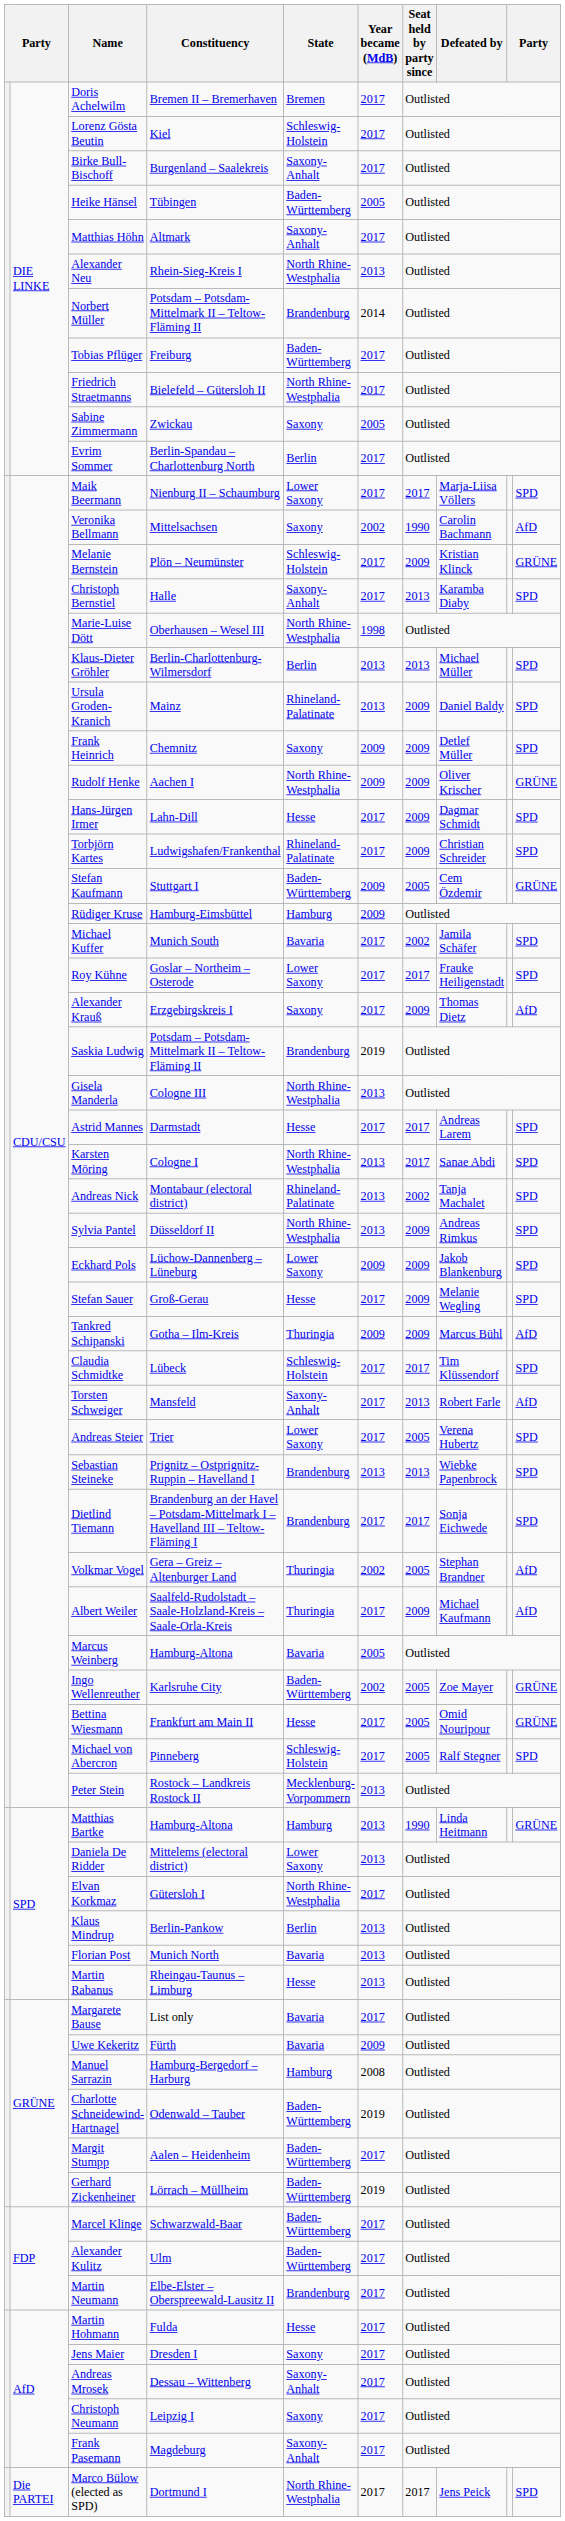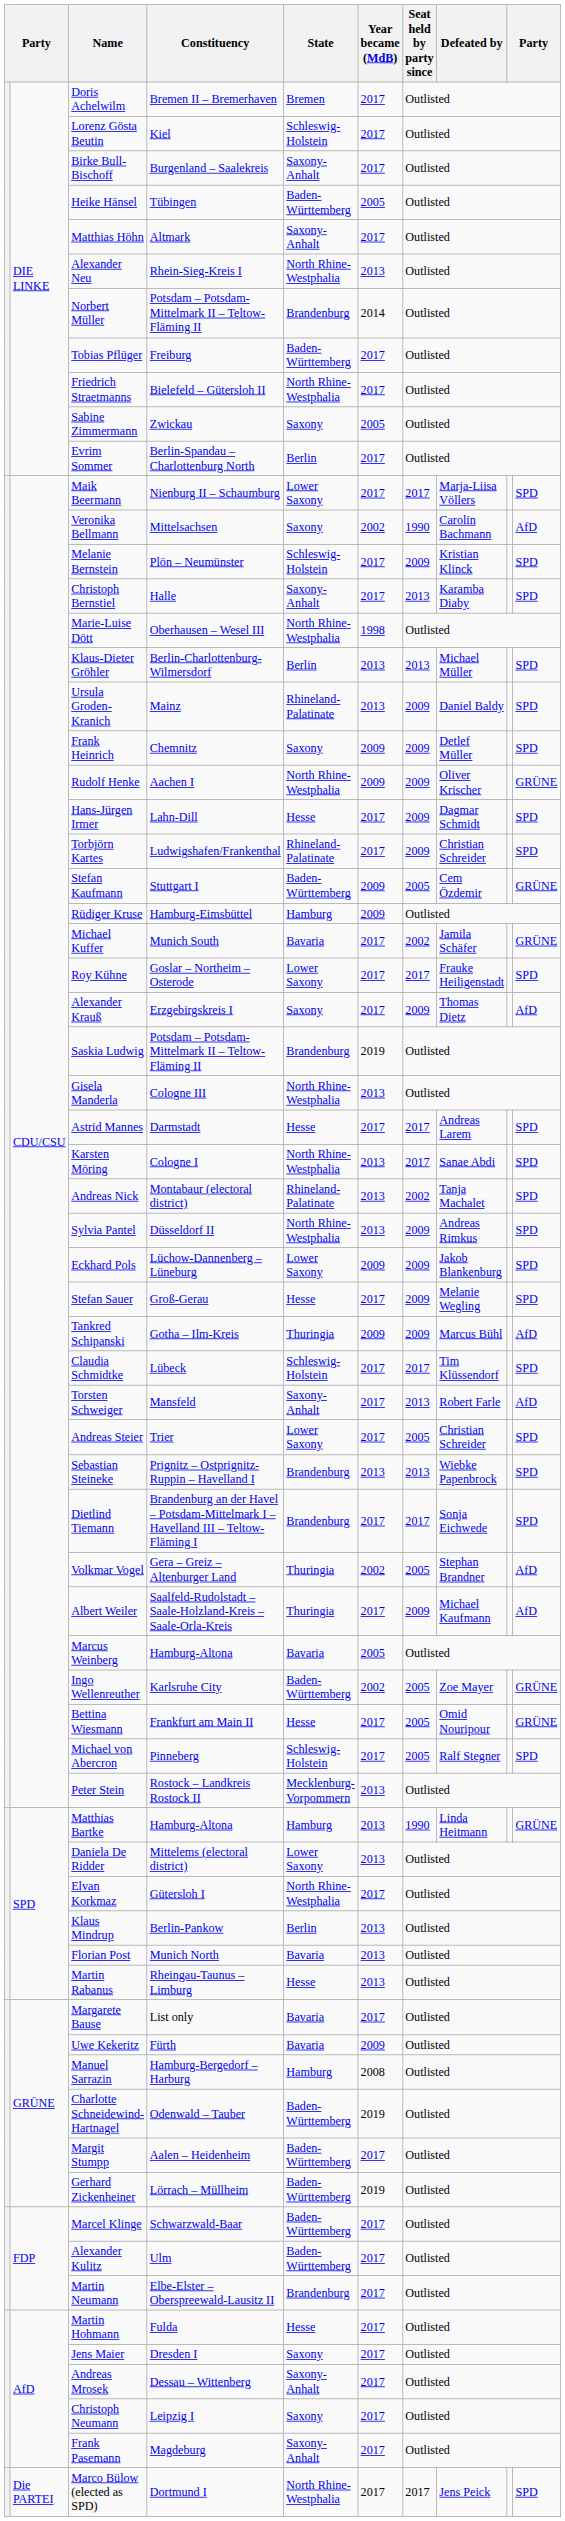(536, 561) GRÜNE -> (527, 561) SPD
(527, 940) SPD -> (536, 940) GRÜNE
(459, 1437) Verena Hubertz -> (463, 1437) Christian Schreider
